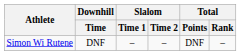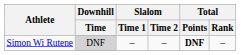(96, 43) no background -> (96, 43) lightgrey background
(195, 43) normal -> (195, 43) bold
